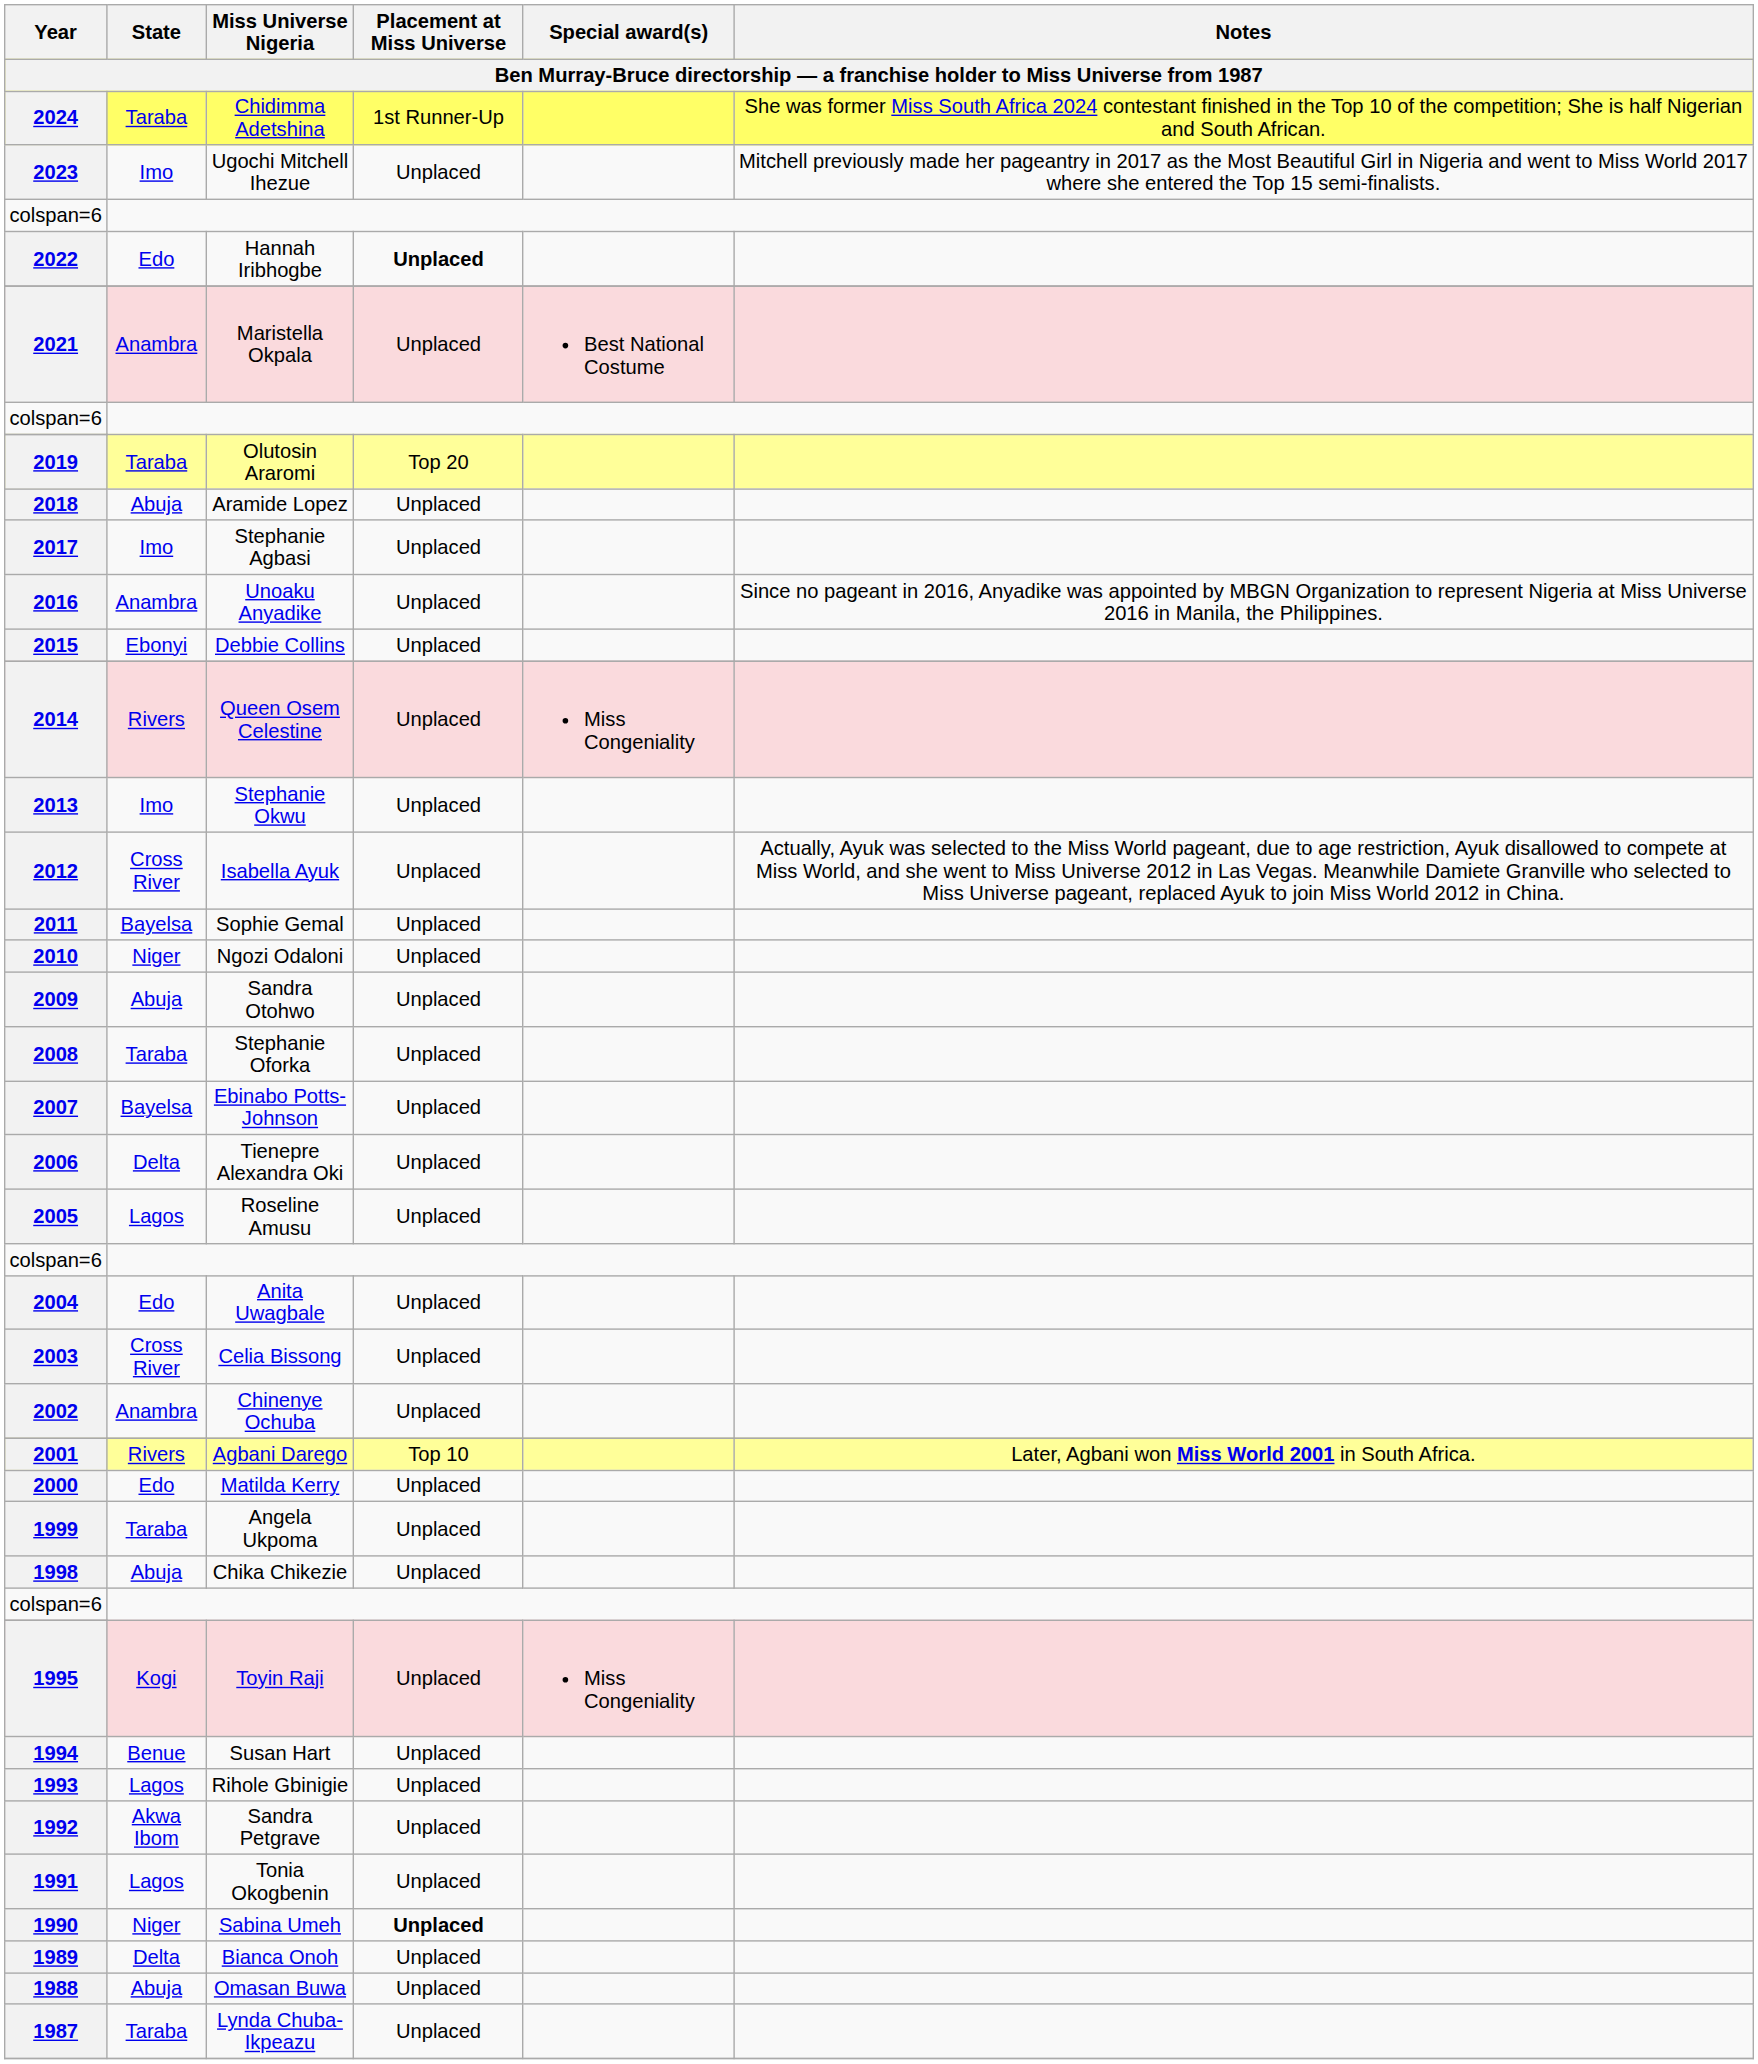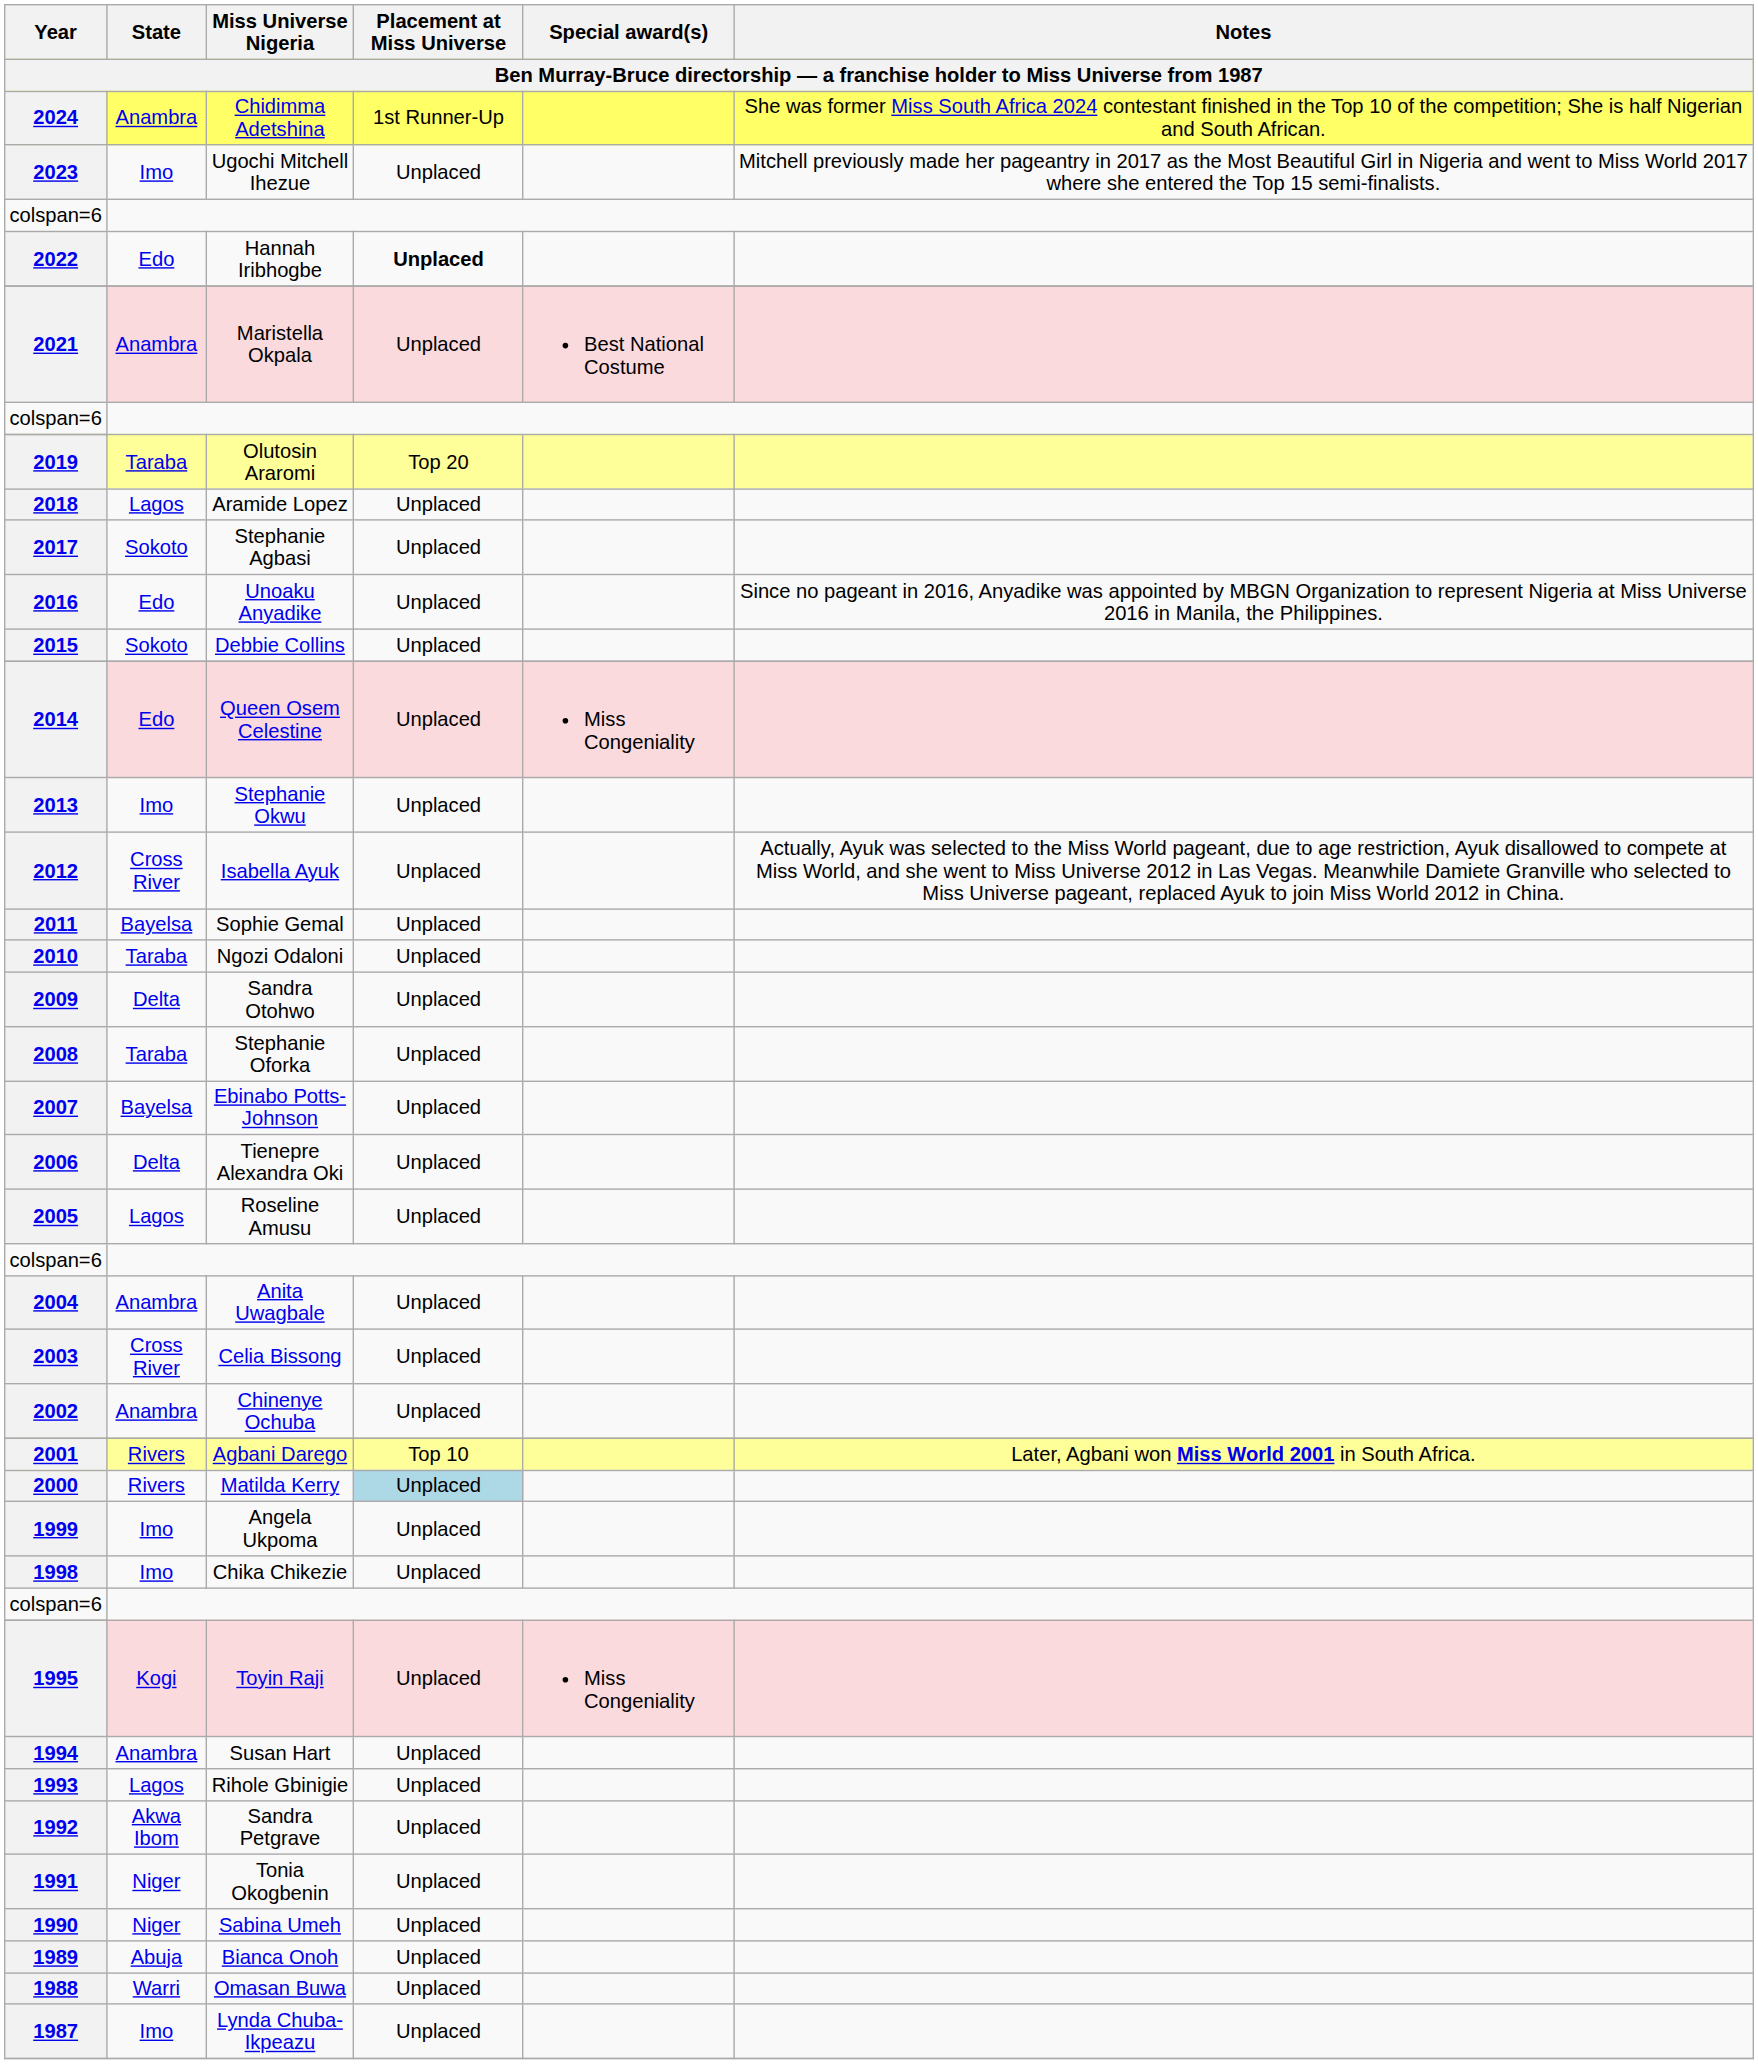(156, 118) Taraba -> (156, 118) Anambra
(156, 505) Abuja -> (156, 505) Lagos
(156, 548) Imo -> (156, 548) Sokoto
(156, 602) Anambra -> (156, 602) Edo
(156, 645) Ebonyi -> (156, 645) Sokoto
(156, 720) Rivers -> (156, 720) Edo
(156, 957) Niger -> (156, 957) Taraba
(156, 1000) Abuja -> (156, 1000) Delta
(156, 1303) Edo -> (156, 1303) Anambra
(156, 1486) Edo -> (156, 1486) Rivers
(439, 1486) no background -> (439, 1486) lightblue background
(156, 1529) Taraba -> (156, 1529) Imo
(156, 1572) Abuja -> (156, 1572) Imo
(156, 1753) Benue -> (156, 1753) Anambra
(156, 1882) Lagos -> (156, 1882) Niger
(439, 1925) bold -> (439, 1925) normal
(156, 1957) Delta -> (156, 1957) Abuja
(156, 1989) Abuja -> (156, 1989) Warri
(156, 2032) Taraba -> (156, 2032) Imo
